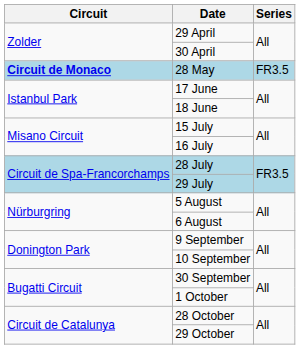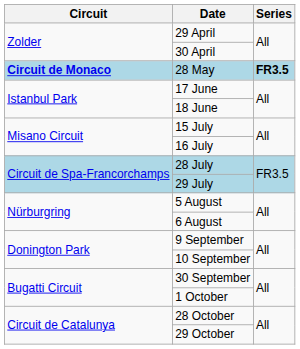(272, 70) normal -> (272, 70) bold
